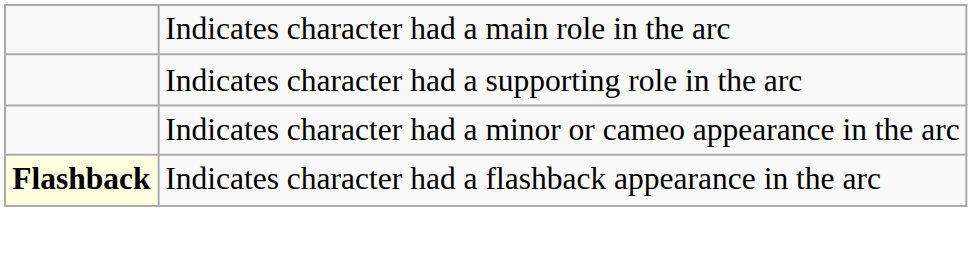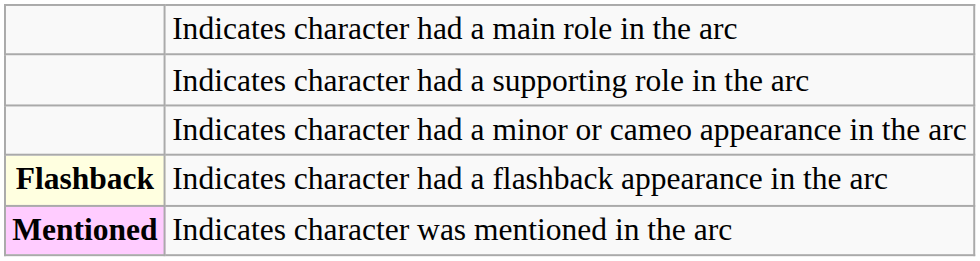+ row: (452, 229)
